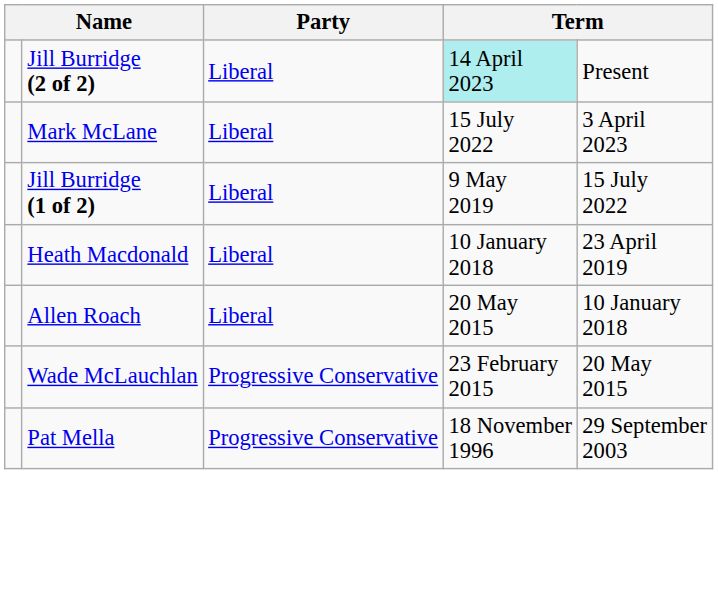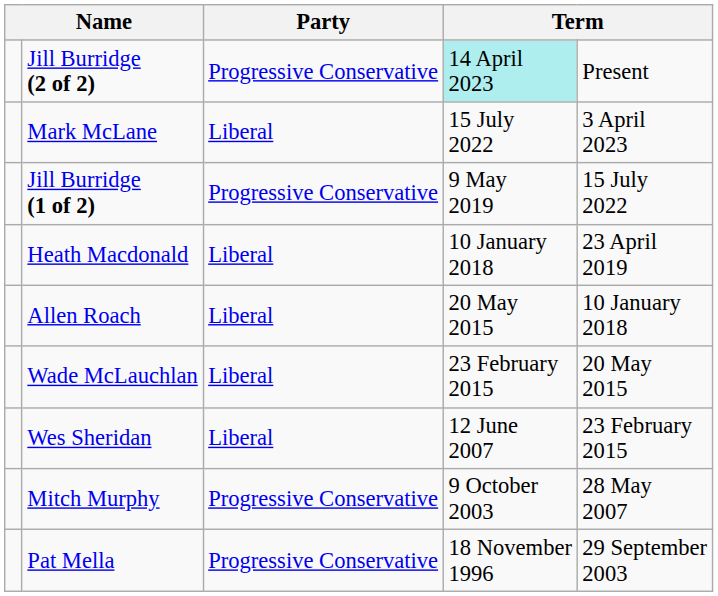(241, 70) Liberal -> (323, 70) Progressive Conservative
(241, 193) Liberal -> (323, 193) Progressive Conservative
(323, 376) Progressive Conservative -> (241, 376) Liberal
+ row: (89, 437)
+ row: (93, 498)
